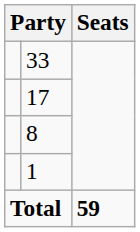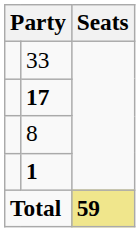(38, 97) normal -> (38, 97) bold
(32, 171) normal -> (32, 171) bold
(88, 208) no background -> (88, 208) khaki background
